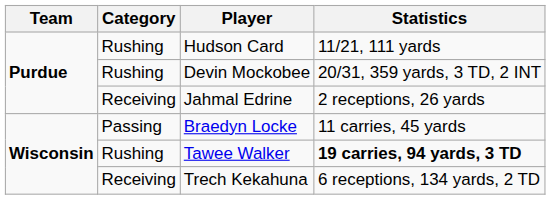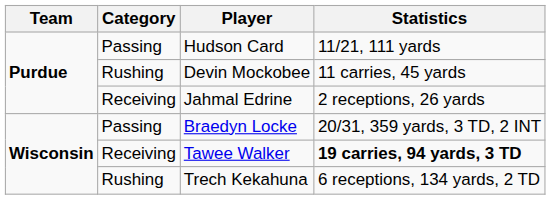(133, 45) Rushing -> (132, 45) Passing
(429, 72) 20/31, 359 yards, 3 TD, 2 INT -> (392, 72) 11 carries, 45 yards
(392, 126) 11 carries, 45 yards -> (429, 126) 20/31, 359 yards, 3 TD, 2 INT
(133, 153) Rushing -> (139, 153) Receiving
(139, 180) Receiving -> (133, 180) Rushing
